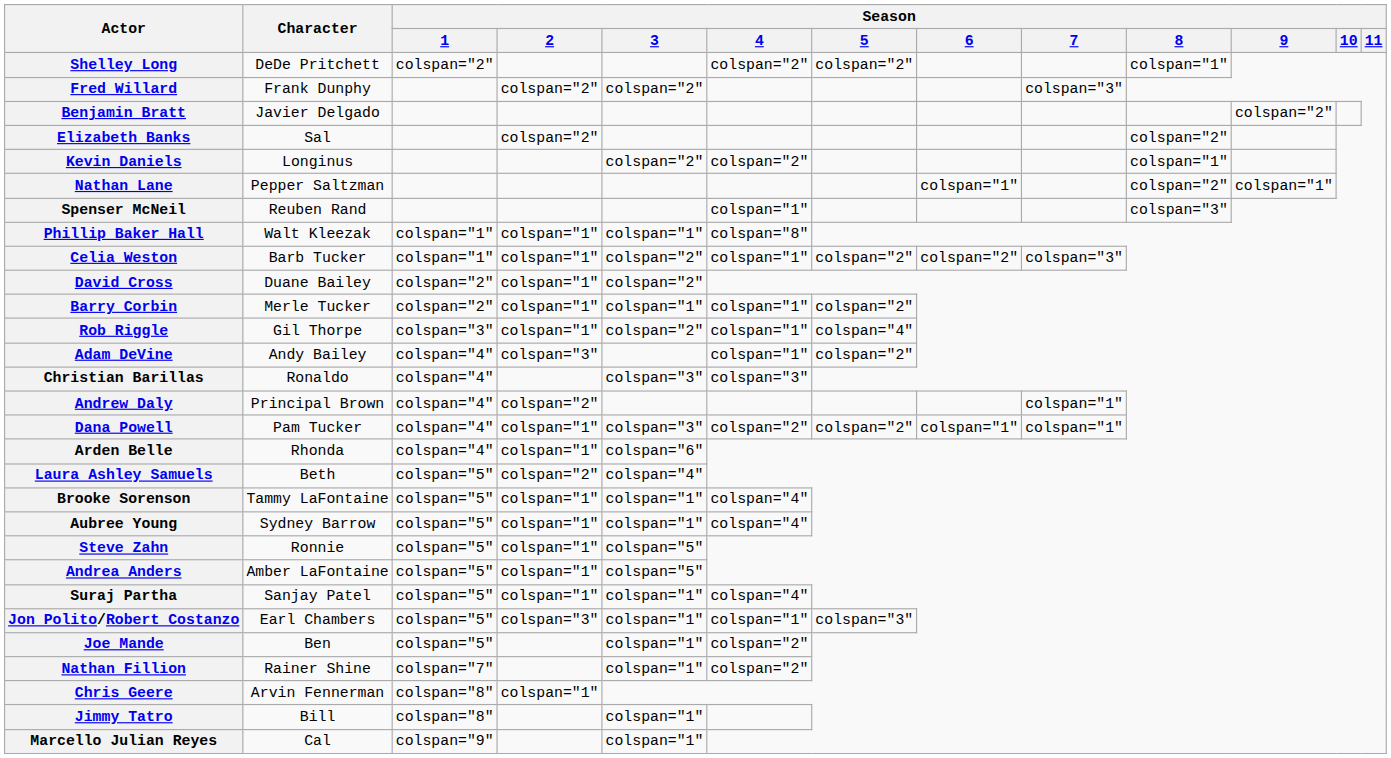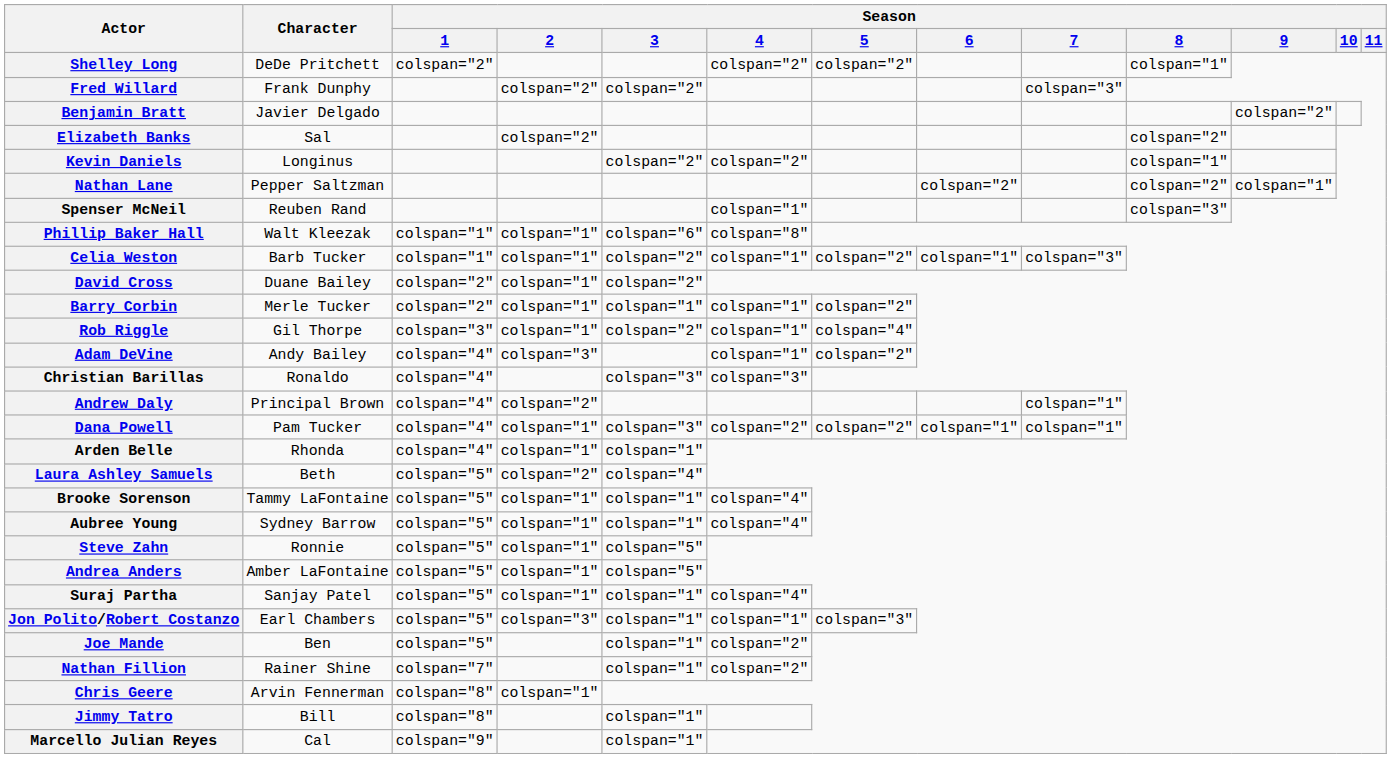(969, 186) colspan="1" -> (969, 186) colspan="2"
(654, 234) colspan="1" -> (654, 234) colspan="6"
(969, 258) colspan="2" -> (969, 258) colspan="1"
(654, 451) colspan="6" -> (654, 451) colspan="1"
